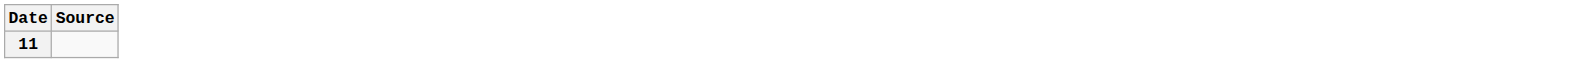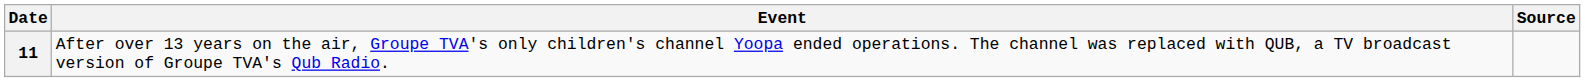+ column: (782, 18)
